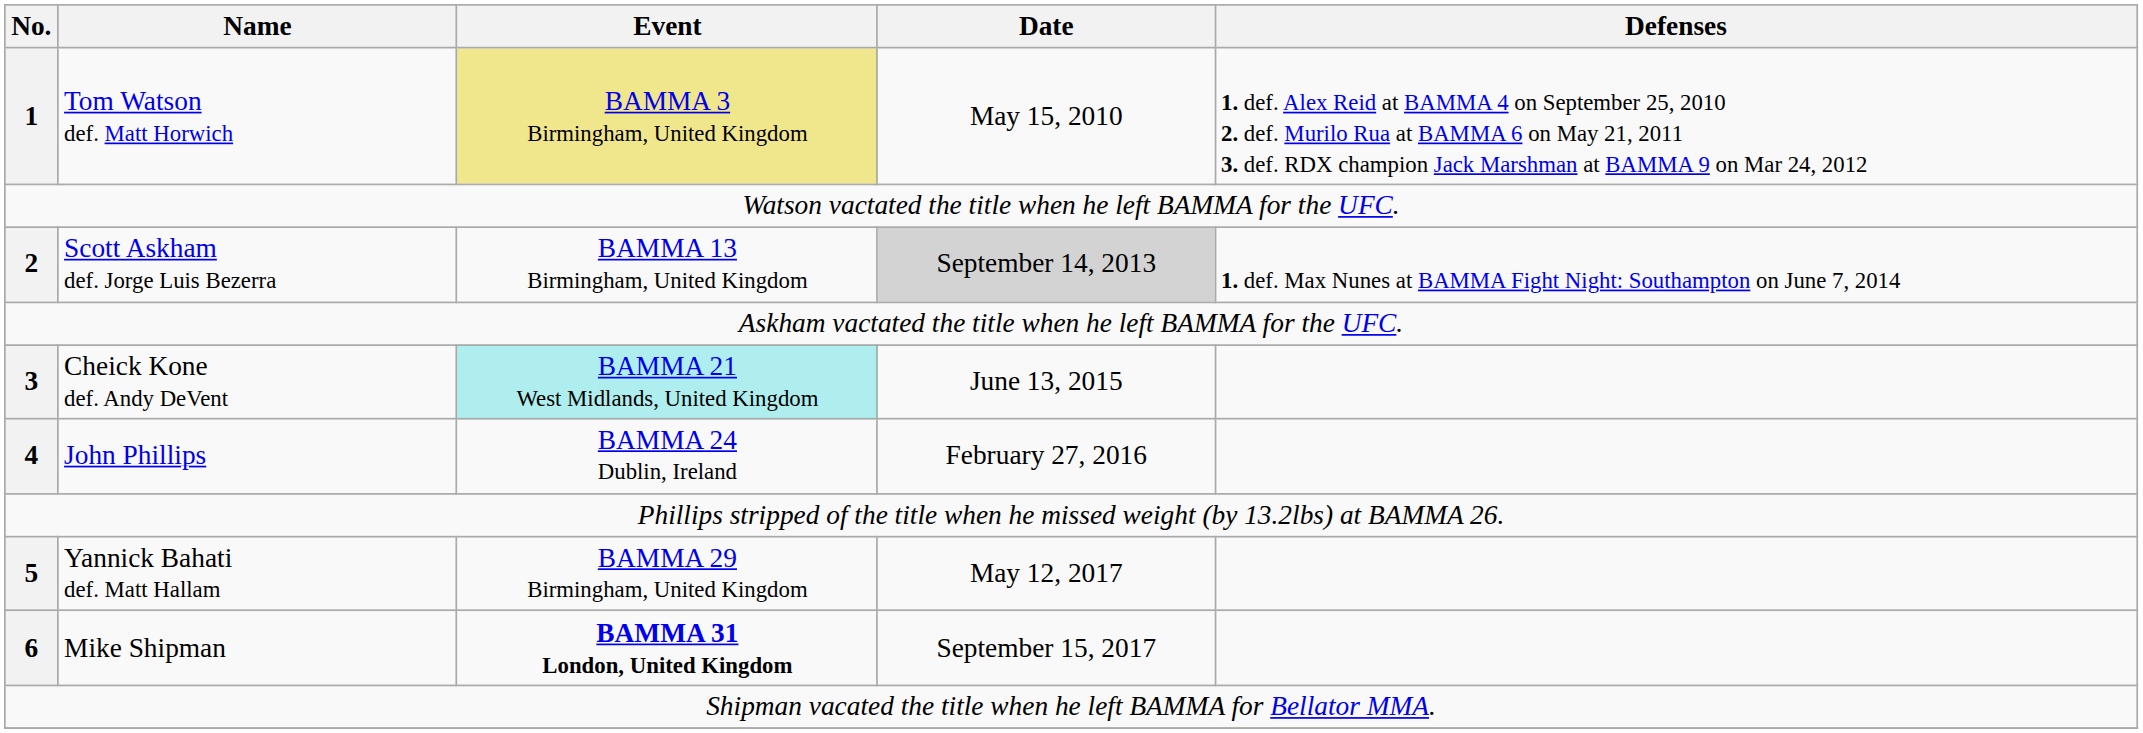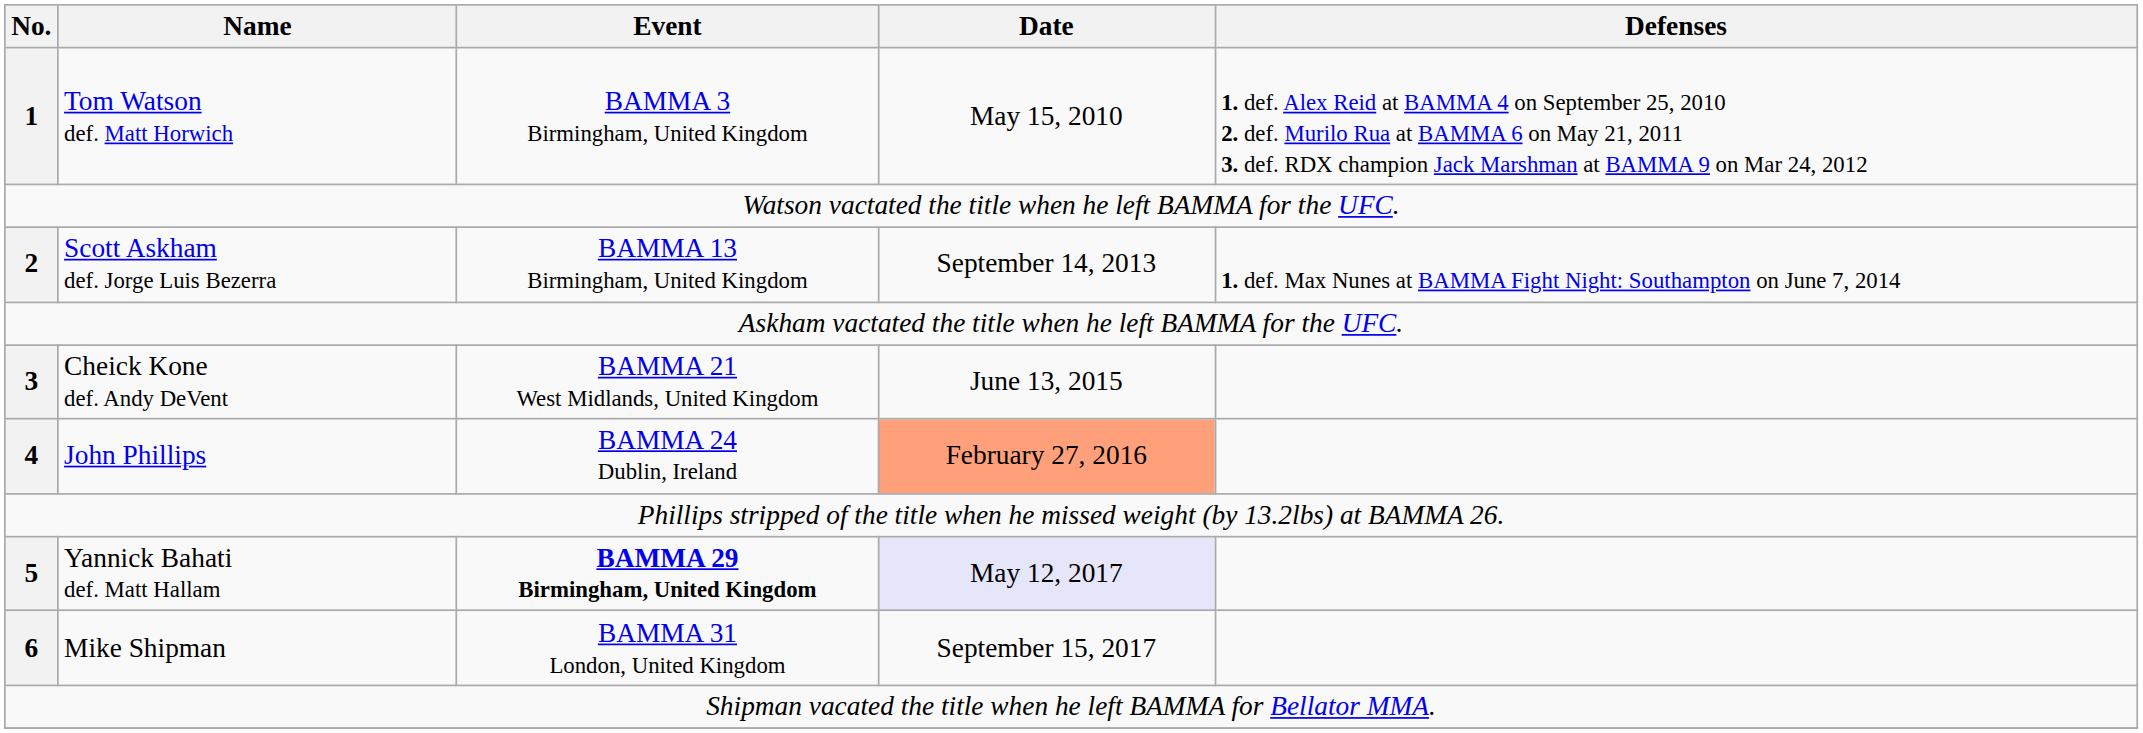(667, 115) khaki background -> (667, 115) no background
(1046, 264) lightgrey background -> (1046, 264) no background
(667, 381) paleturquoise background -> (667, 381) no background
(1046, 455) no background -> (1046, 455) lightsalmon background
(667, 573) normal -> (667, 573) bold
(1046, 573) no background -> (1046, 573) lavender background
(667, 647) bold -> (667, 647) normal
